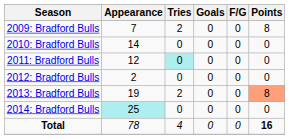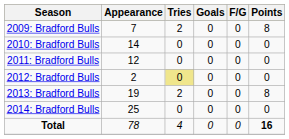(179, 61) paleturquoise background -> (179, 61) no background
(179, 77) no background -> (179, 77) khaki background
(267, 93) lightsalmon background -> (267, 93) no background
(133, 110) paleturquoise background -> (133, 110) no background
